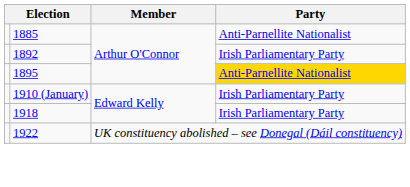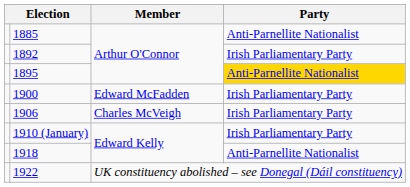+ row: (25, 93)
+ row: (25, 113)
(281, 113) Irish Parliamentary Party -> (293, 152) Anti-Parnellite Nationalist
